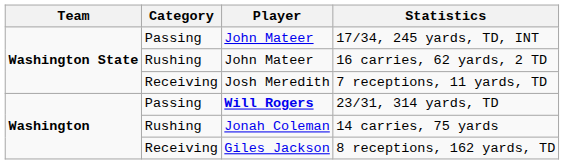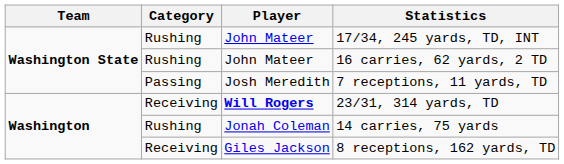(173, 38) Passing -> (173, 38) Rushing
(181, 82) Receiving -> (173, 82) Passing
(173, 104) Passing -> (181, 104) Receiving
